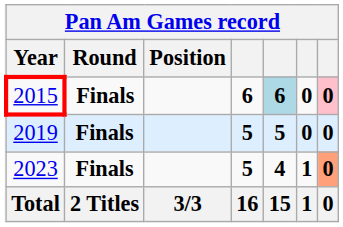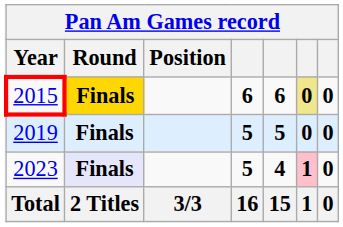(105, 95) no background -> (105, 95) gold background
(280, 95) lightblue background -> (280, 95) no background
(307, 95) no background -> (307, 95) khaki background
(328, 95) pink background -> (328, 95) no background
(105, 168) no background -> (105, 168) lavender background
(307, 168) no background -> (307, 168) pink background
(328, 168) lightsalmon background -> (328, 168) no background
